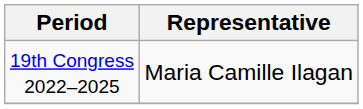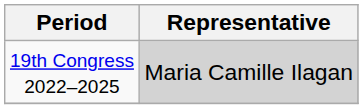(249, 71) no background -> (249, 71) lightgrey background
